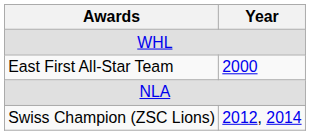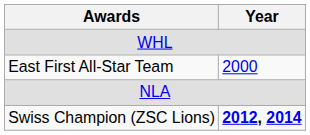(262, 117) normal -> (262, 117) bold
